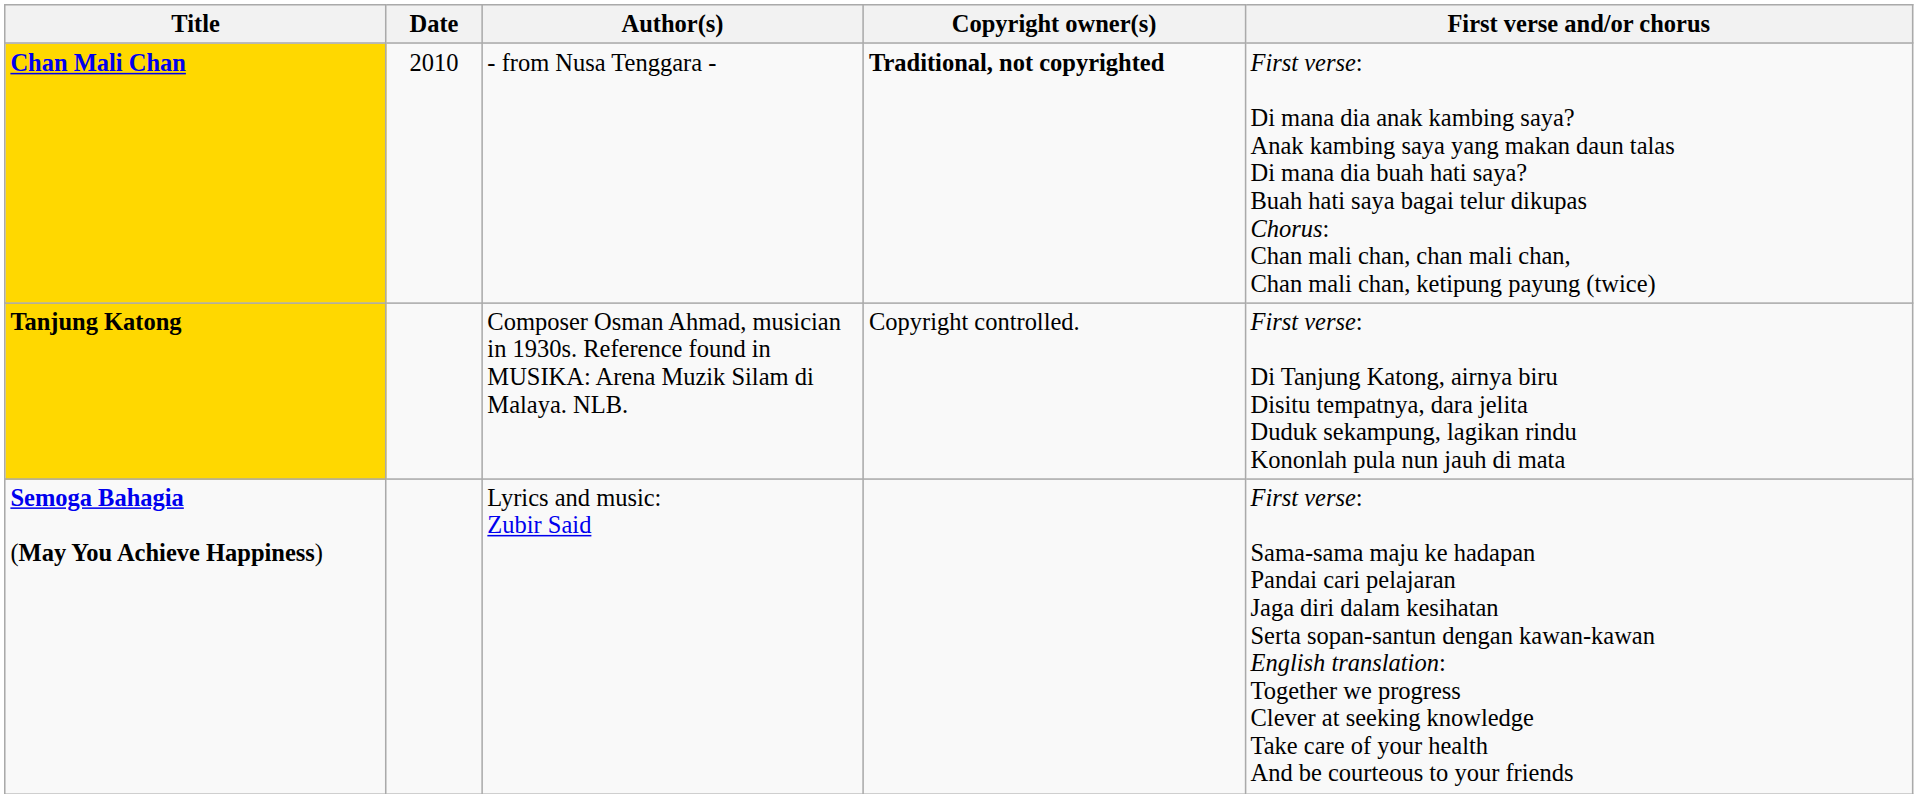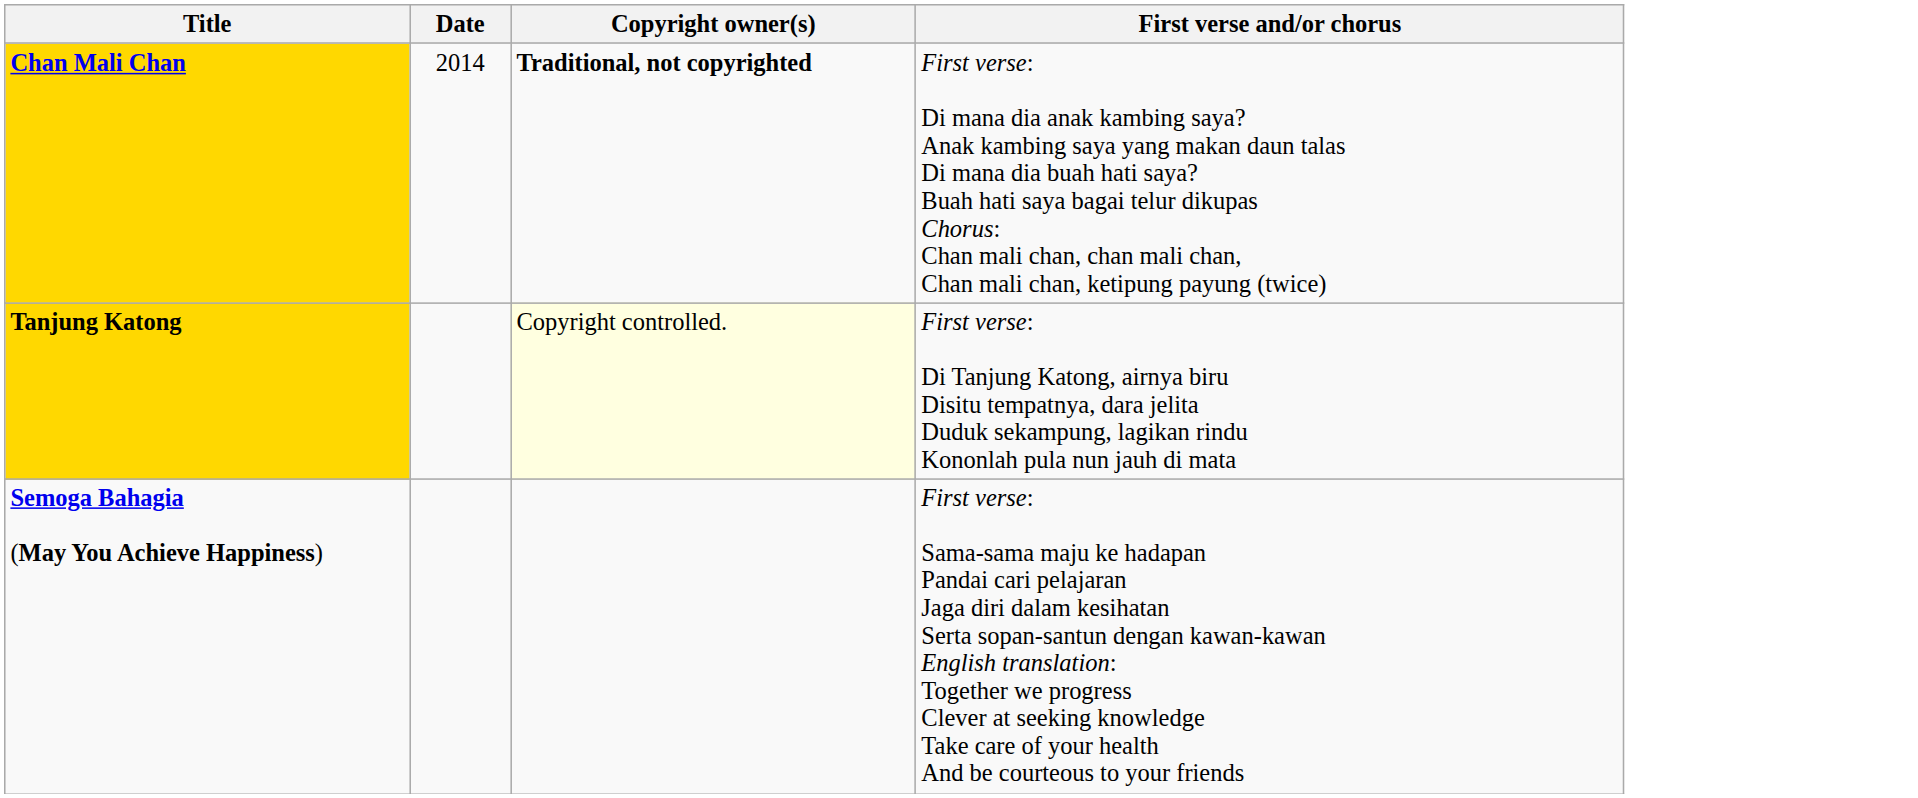- column: (673, 23)
(434, 62) 2010 -> (460, 62) 2014
(974, 321) no background -> (622, 321) lightyellow background
